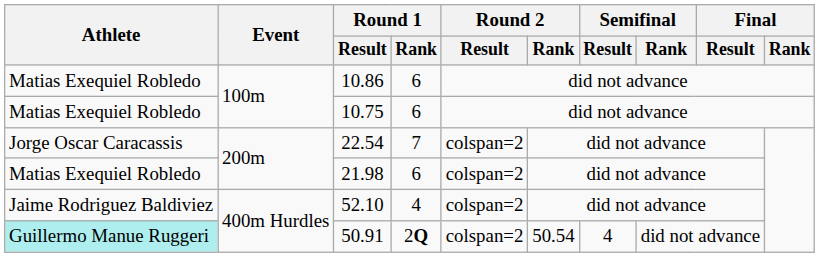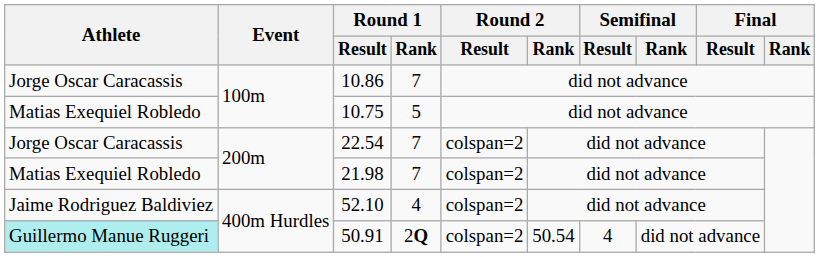(105, 80) Matias Exequiel Robledo -> (96, 80) Jorge Oscar Caracassis
(416, 80) 6 -> (416, 80) 7
(416, 112) 6 -> (416, 112) 5
(416, 174) 6 -> (416, 174) 7
